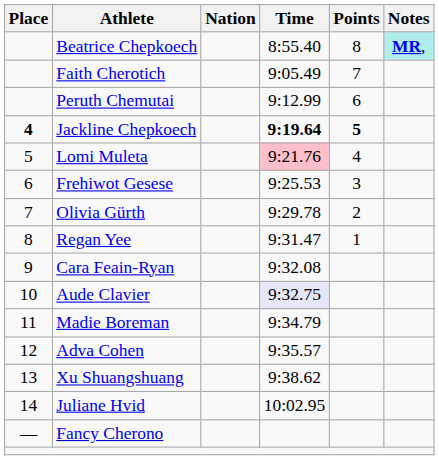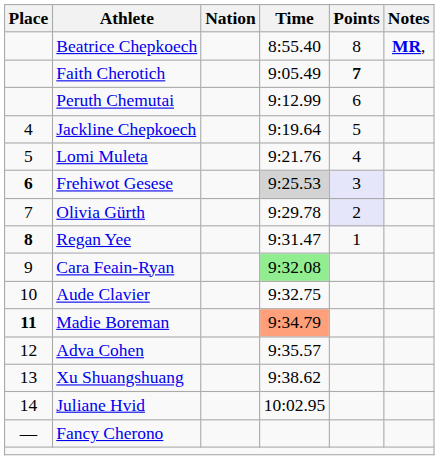(409, 45) paleturquoise background -> (409, 45) no background
(357, 73) normal -> (357, 73) bold
(28, 128) bold -> (28, 128) normal
(294, 128) bold -> (294, 128) normal
(357, 128) bold -> (357, 128) normal
(294, 156) pink background -> (294, 156) no background
(28, 184) normal -> (28, 184) bold
(294, 184) no background -> (294, 184) lightgrey background
(357, 184) no background -> (357, 184) lavender background
(357, 211) no background -> (357, 211) lavender background
(28, 239) normal -> (28, 239) bold
(294, 267) no background -> (294, 267) lightgreen background
(294, 294) lavender background -> (294, 294) no background
(28, 322) normal -> (28, 322) bold
(294, 322) no background -> (294, 322) lightsalmon background
